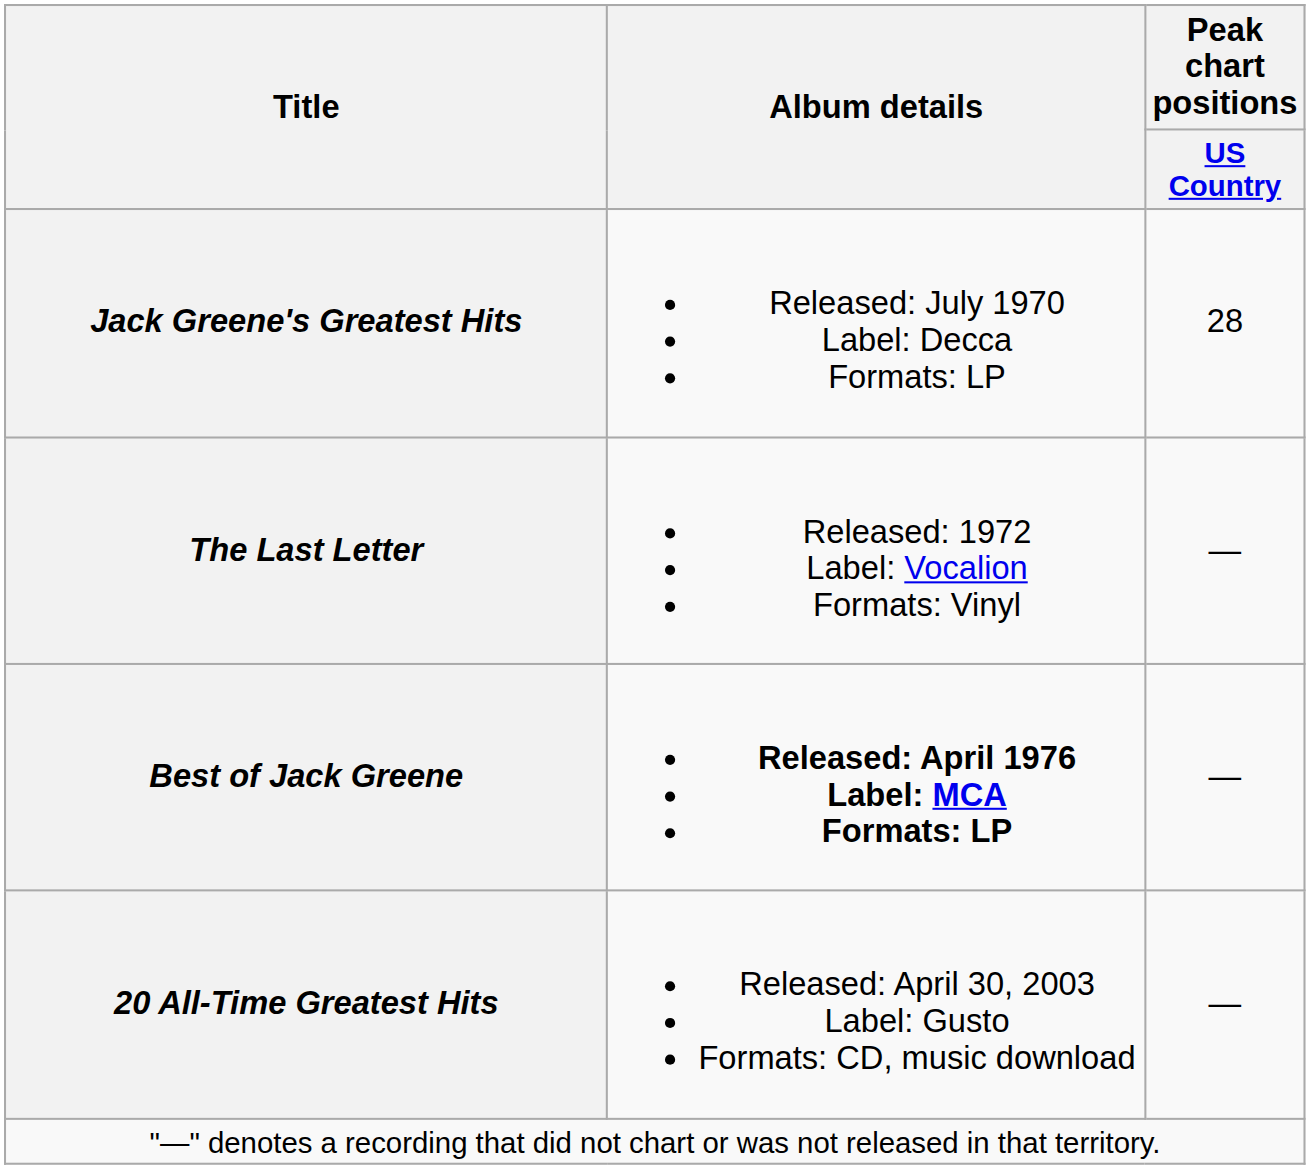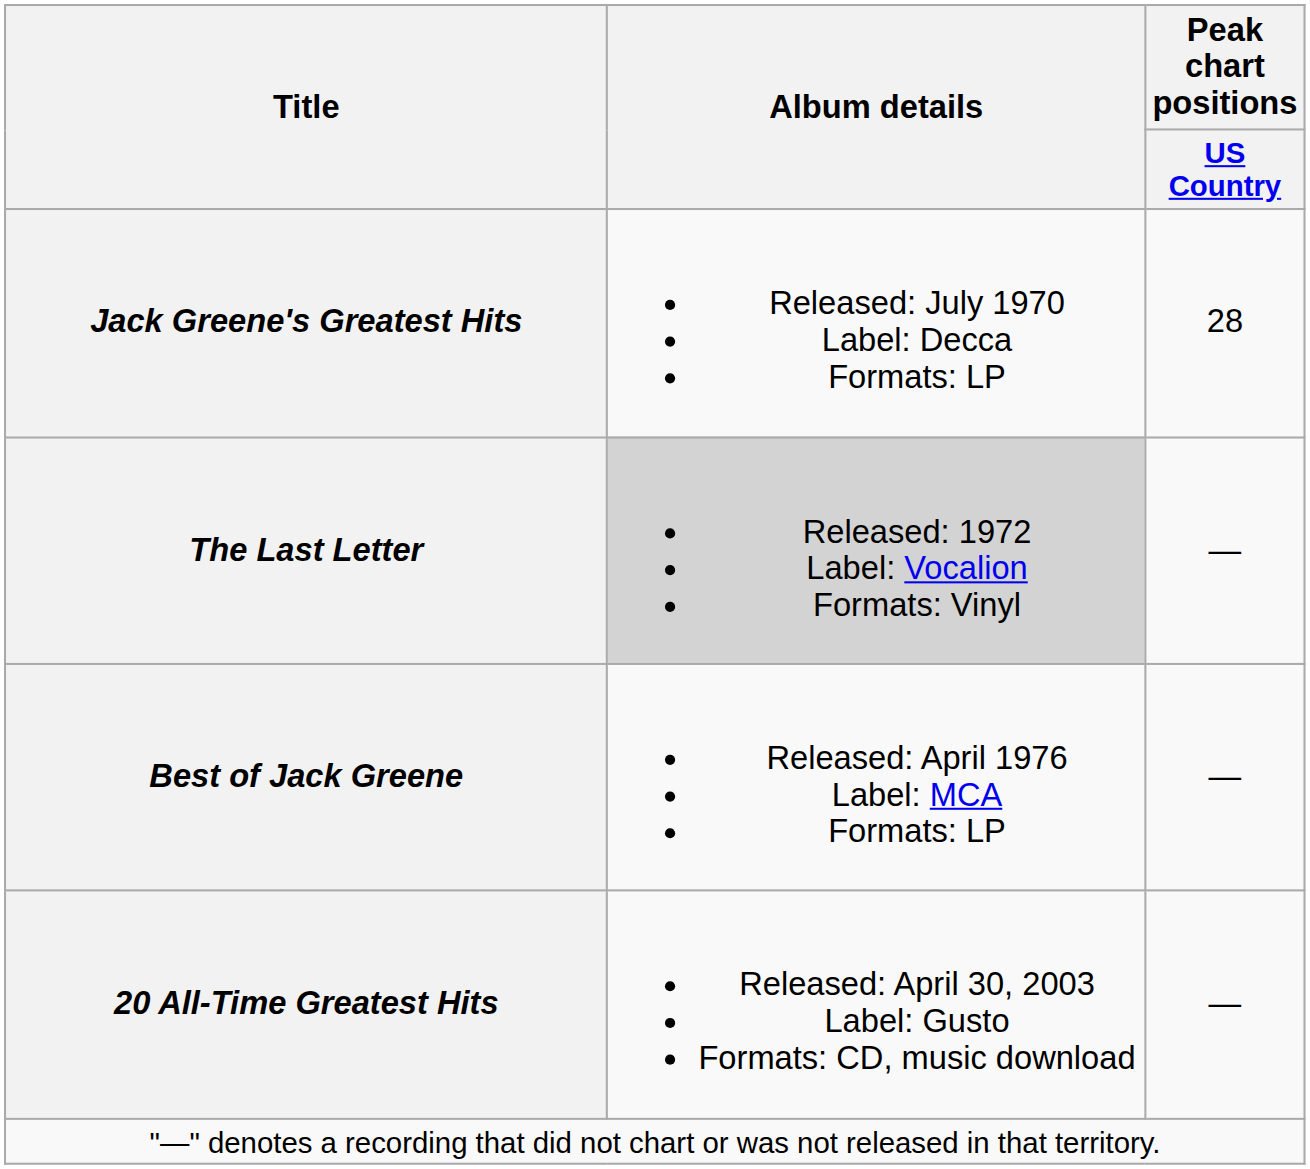(876, 568) no background -> (876, 568) lightgrey background
(876, 796) bold -> (876, 796) normal
